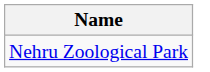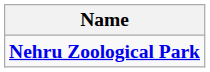(99, 50) normal -> (105, 50) bold
